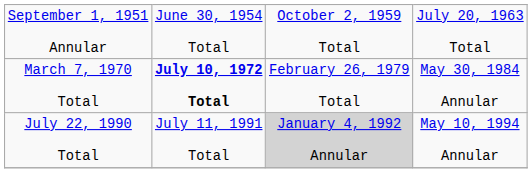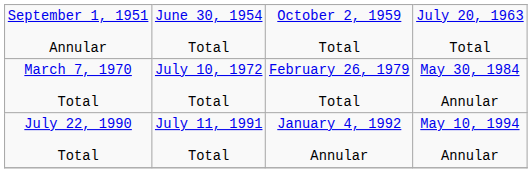(209, 86) bold -> (209, 86) normal
(339, 140) lightgrey background -> (339, 140) no background
